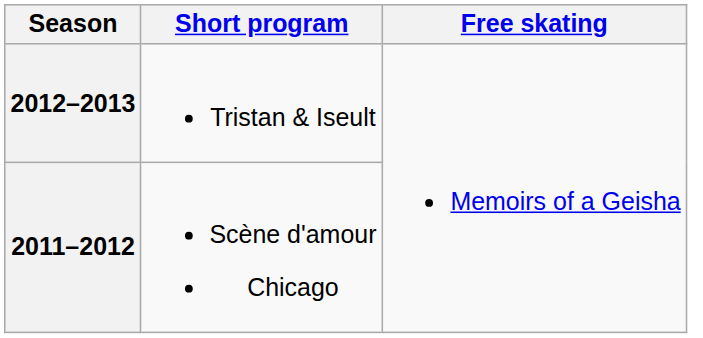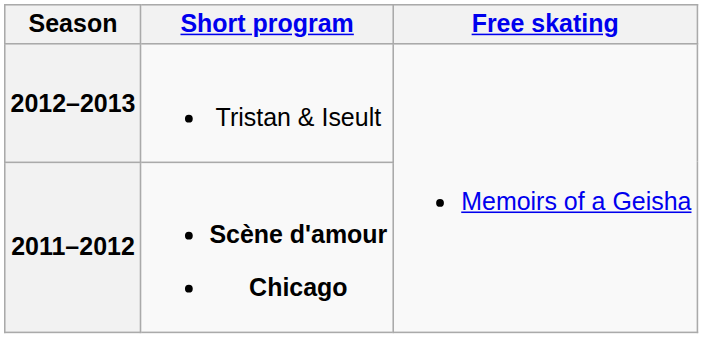(262, 261) normal -> (267, 261) bold
